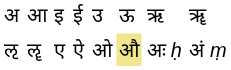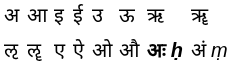(129, 50) khaki background -> (129, 50) no background
(164, 50) normal -> (165, 50) bold
